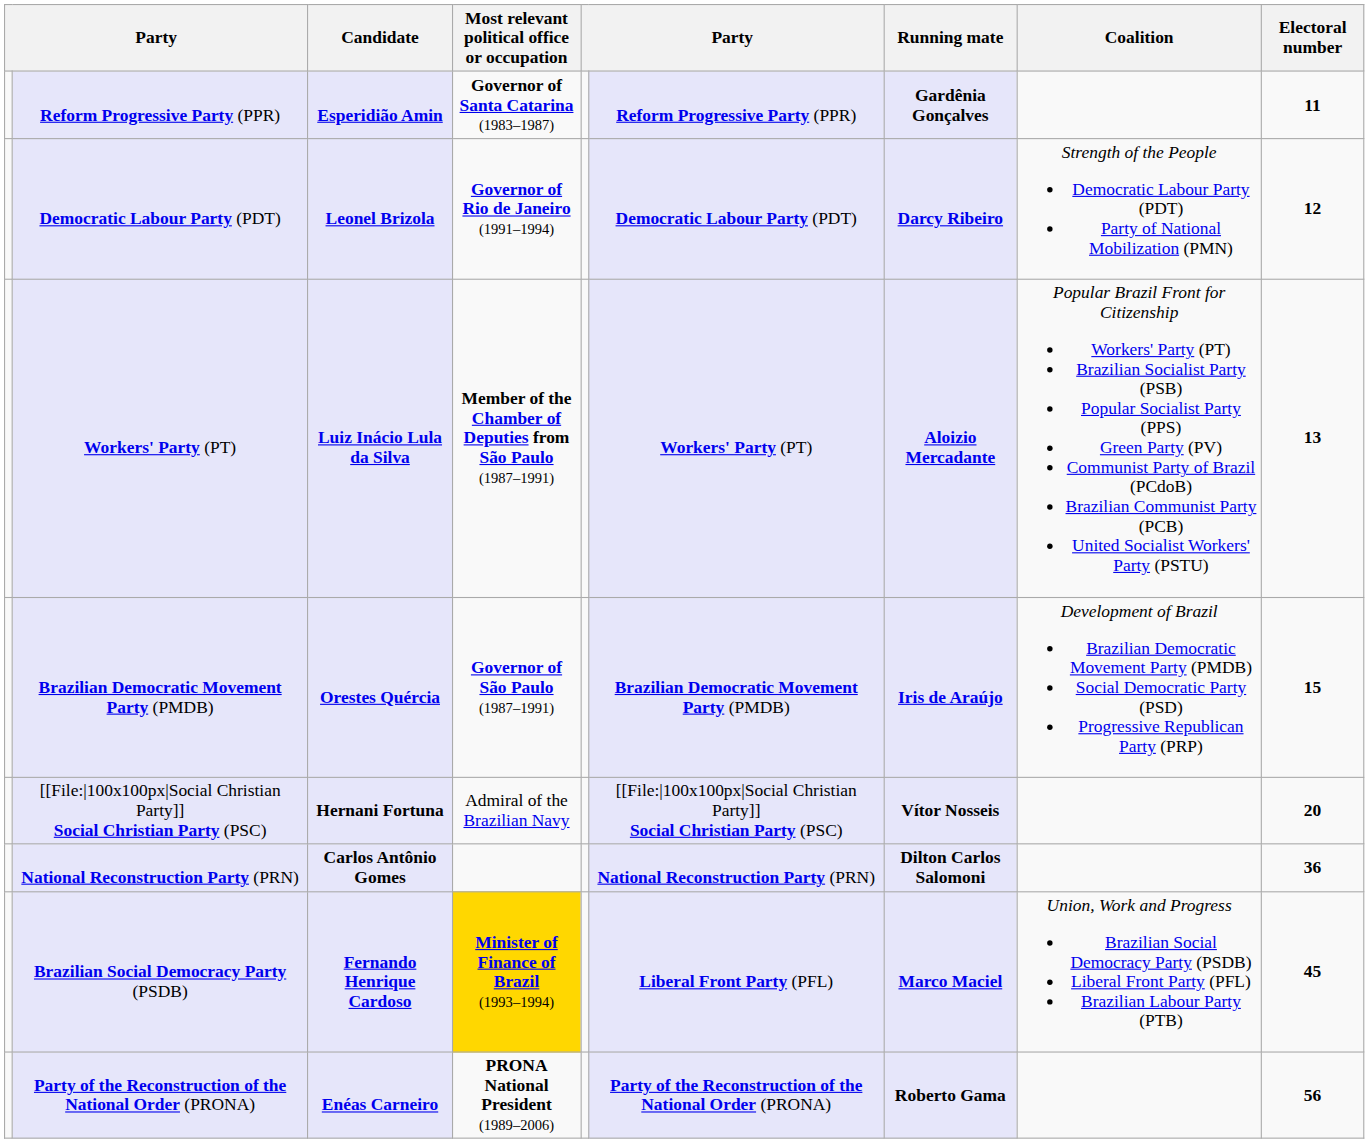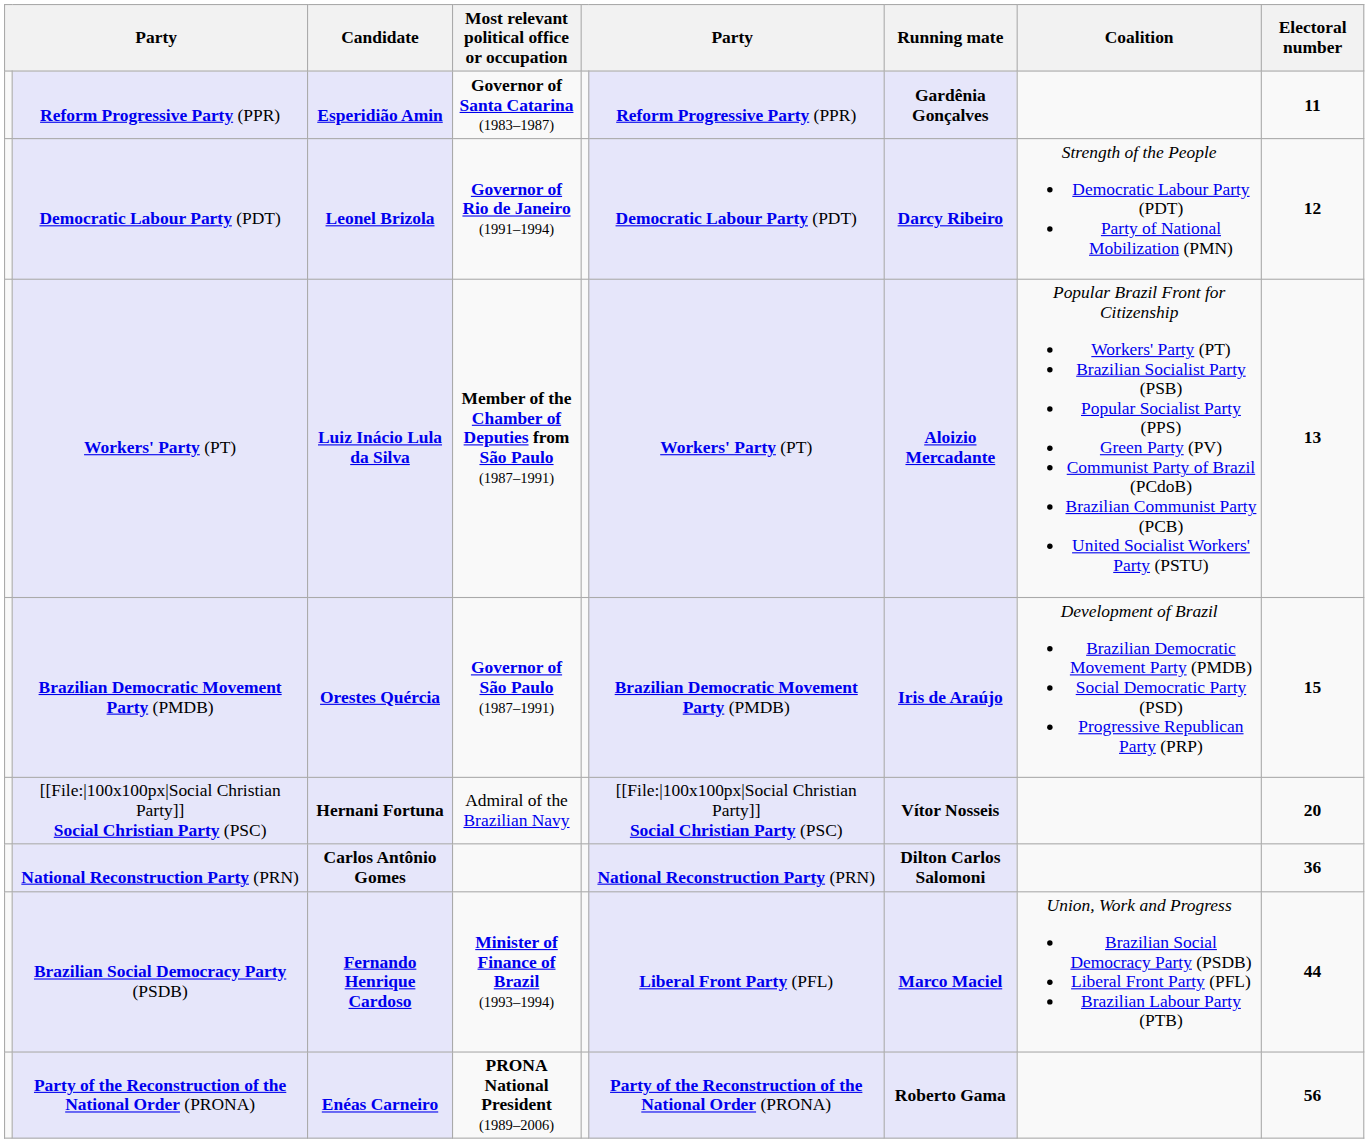(517, 971) gold background -> (517, 971) no background
(1313, 971) 45 -> (1313, 971) 44
